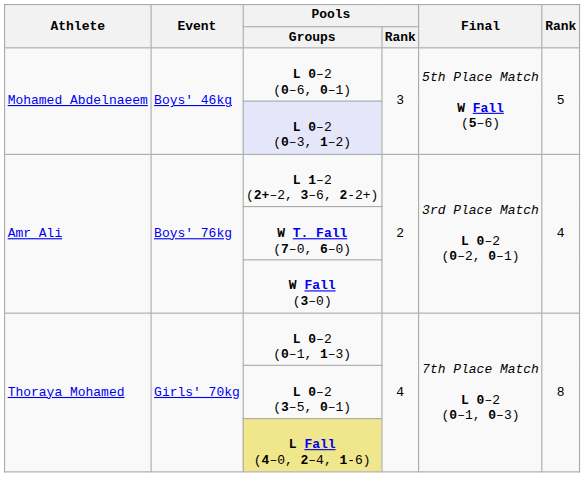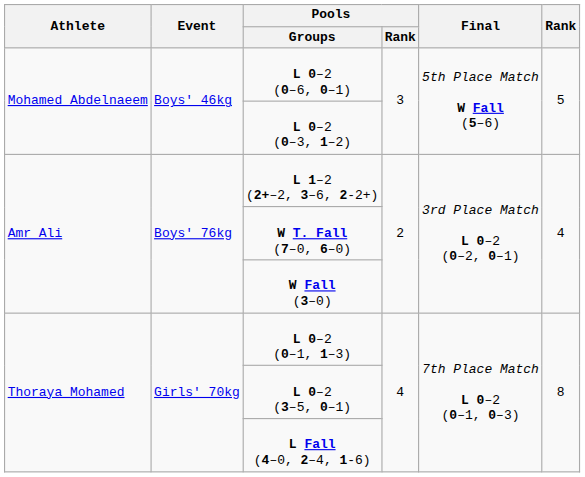(312, 135) lavender background -> (312, 135) no background
(312, 452) khaki background -> (312, 452) no background
